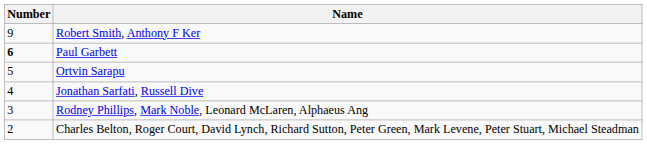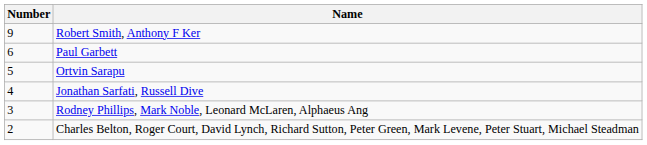(10, 52) bold -> (10, 52) normal
